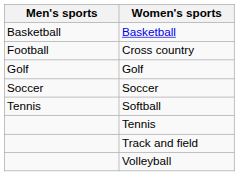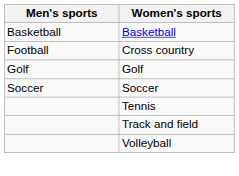- row: (141, 106)
